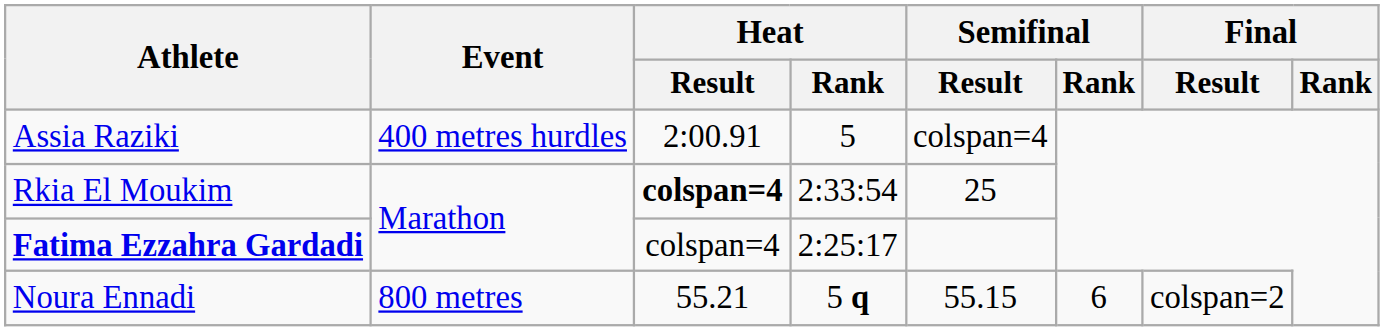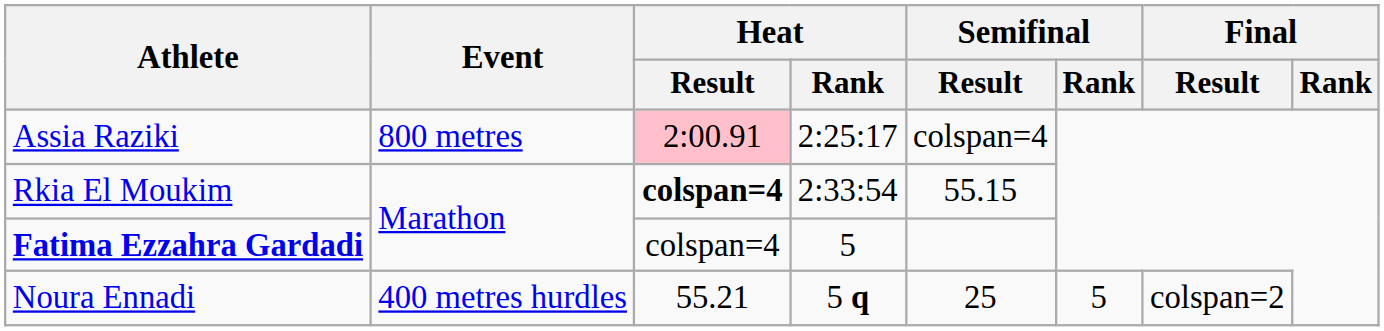(503, 136) 400 metres hurdles -> (450, 136) 800 metres
(712, 136) no background -> (712, 136) pink background
(848, 136) 5 -> (848, 136) 2:25:17
(980, 190) 25 -> (980, 190) 55.15
(848, 244) 2:25:17 -> (848, 244) 5
(450, 298) 800 metres -> (503, 298) 400 metres hurdles
(980, 298) 55.15 -> (980, 298) 25
(1099, 298) 6 -> (1099, 298) 5
